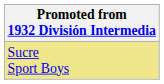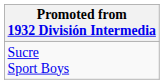(38, 60) khaki background -> (38, 60) no background
